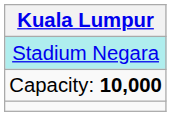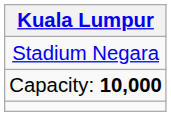(86, 52) paleturquoise background -> (86, 52) no background
